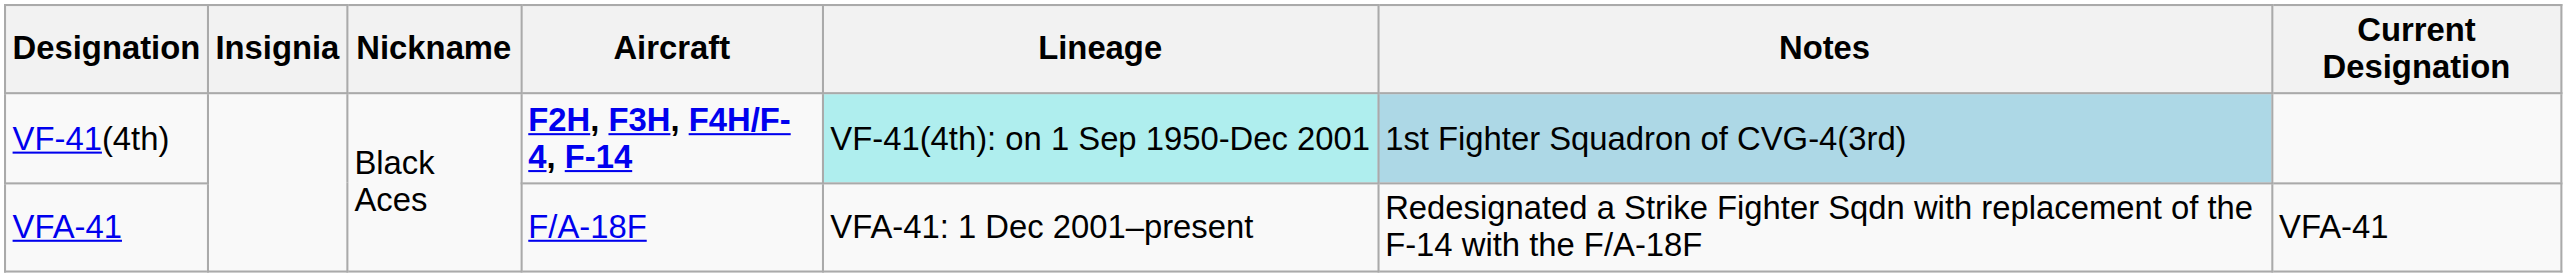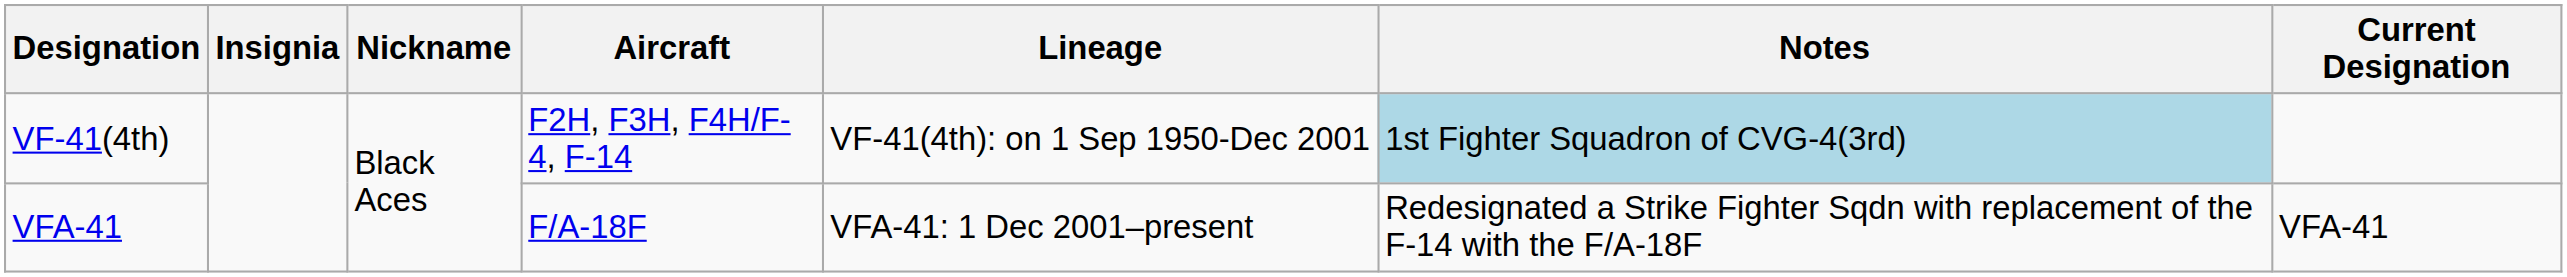(659, 137) bold -> (659, 137) normal
(1100, 137) paleturquoise background -> (1100, 137) no background
